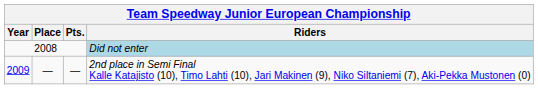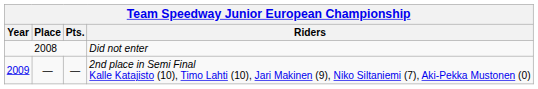(119, 49) lightblue background -> (119, 49) no background
